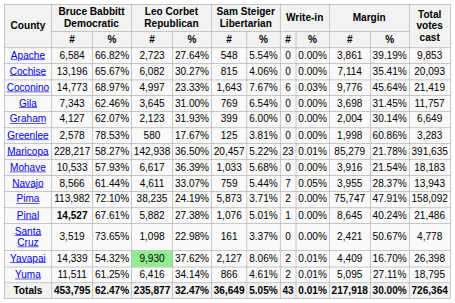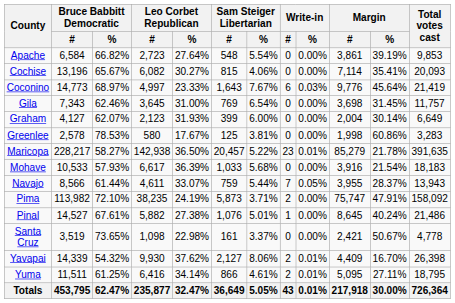(72, 215) bold -> (72, 215) normal
(152, 258) lightgreen background -> (152, 258) no background
